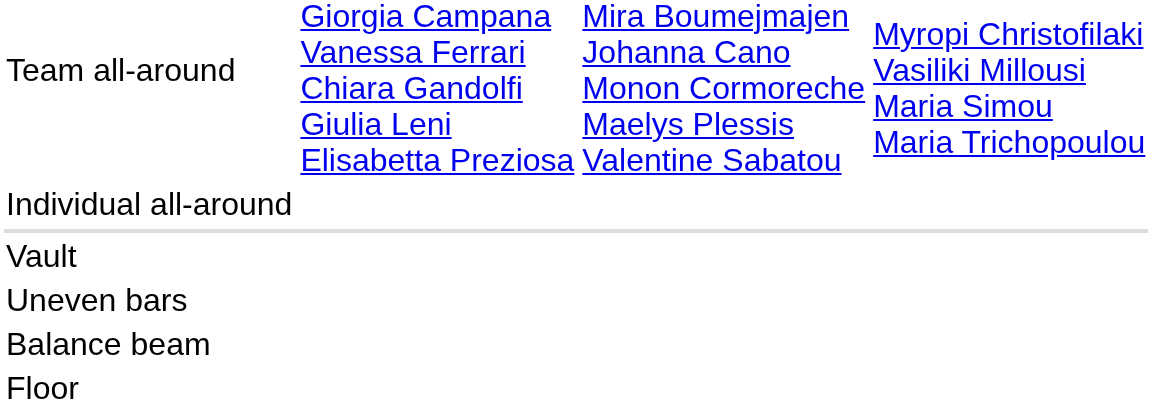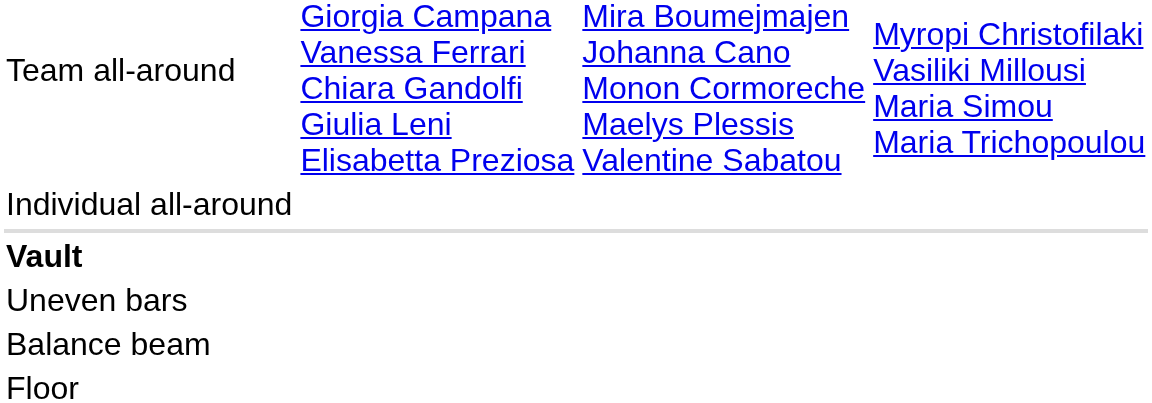(41, 256) normal -> (44, 256) bold
